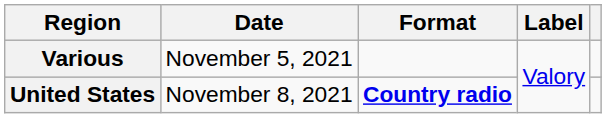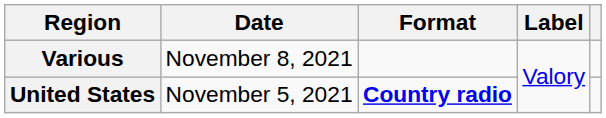(259, 58) November 5, 2021 -> (259, 58) November 8, 2021
(259, 94) November 8, 2021 -> (259, 94) November 5, 2021
